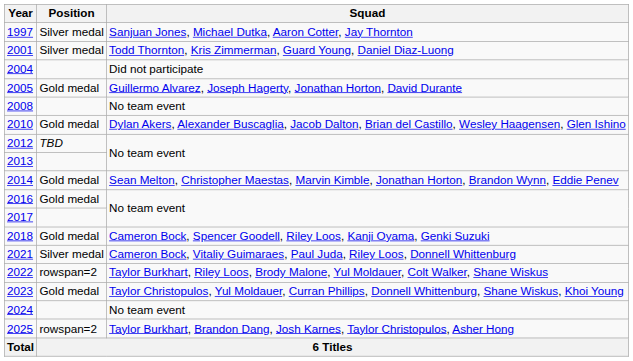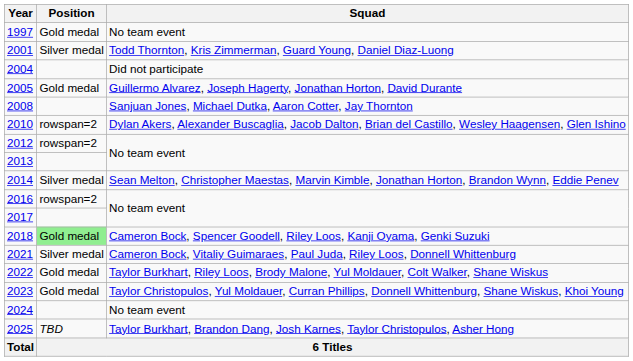(72, 32) Silver medal -> (69, 32) Gold medal
(261, 32) Sanjuan Jones, Michael Dutka, Aaron Cotter, Jay Thornton -> (147, 32) No team event
(147, 106) No team event -> (261, 106) Sanjuan Jones, Michael Dutka, Aaron Cotter, Jay Thornton
(69, 124) Gold medal -> (68, 124) rowspan=2
(51, 143) TBD -> (68, 143) rowspan=2
(69, 180) Gold medal -> (72, 180) Silver medal
(69, 198) Gold medal -> (68, 198) rowspan=2
(69, 236) no background -> (69, 236) lightgreen background
(68, 273) rowspan=2 -> (69, 273) Gold medal
(68, 328) rowspan=2 -> (51, 328) TBD
